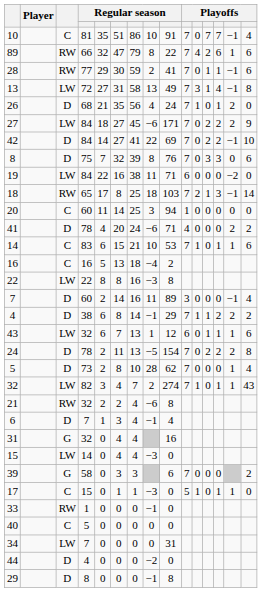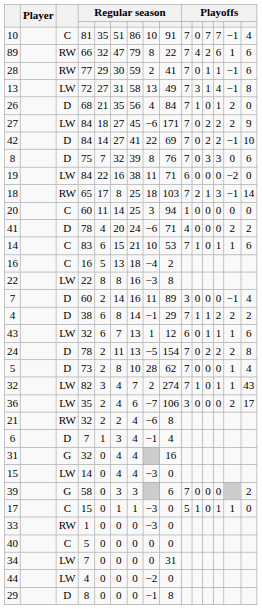(171, 105) 24 -> (171, 105) 84
+ row: (12, 403)
(151, 508) −1 -> (151, 526) −3
(67, 561) D -> (67, 578) LW
